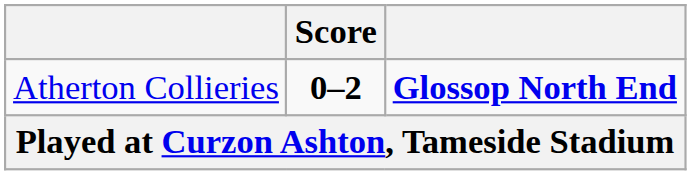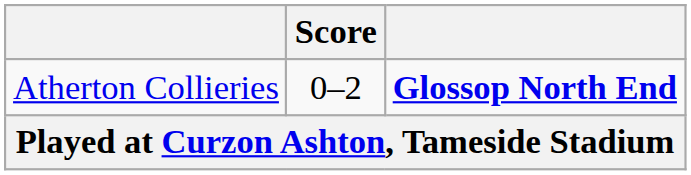(336, 86) bold -> (336, 86) normal
